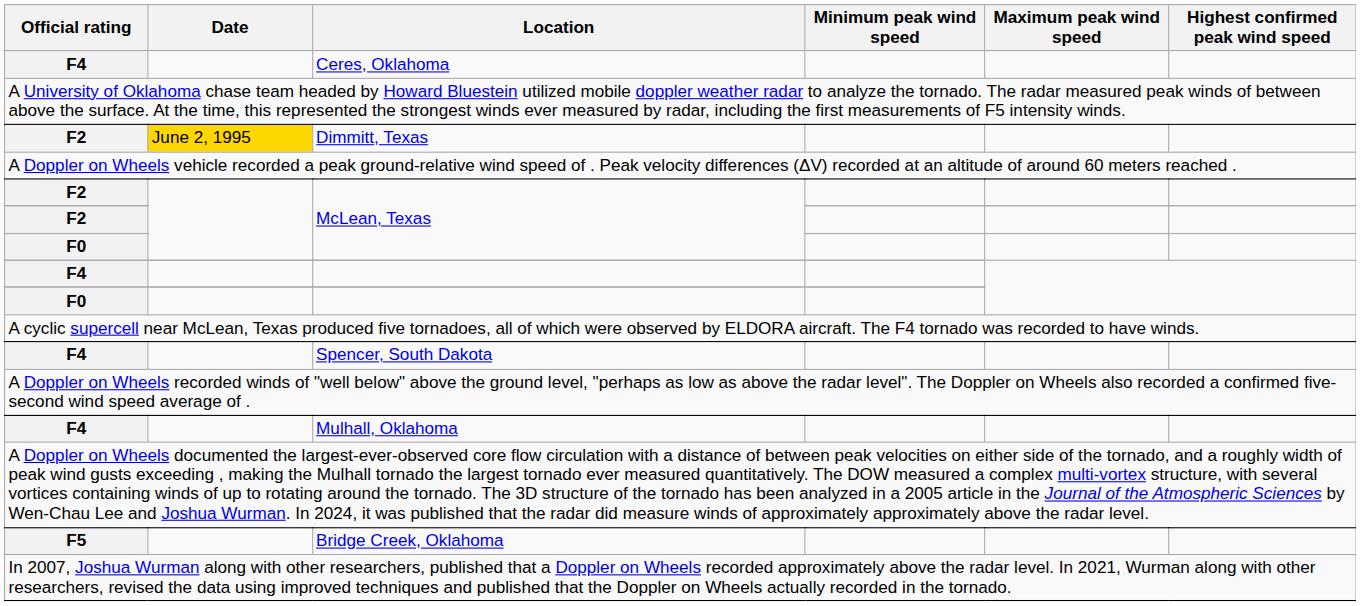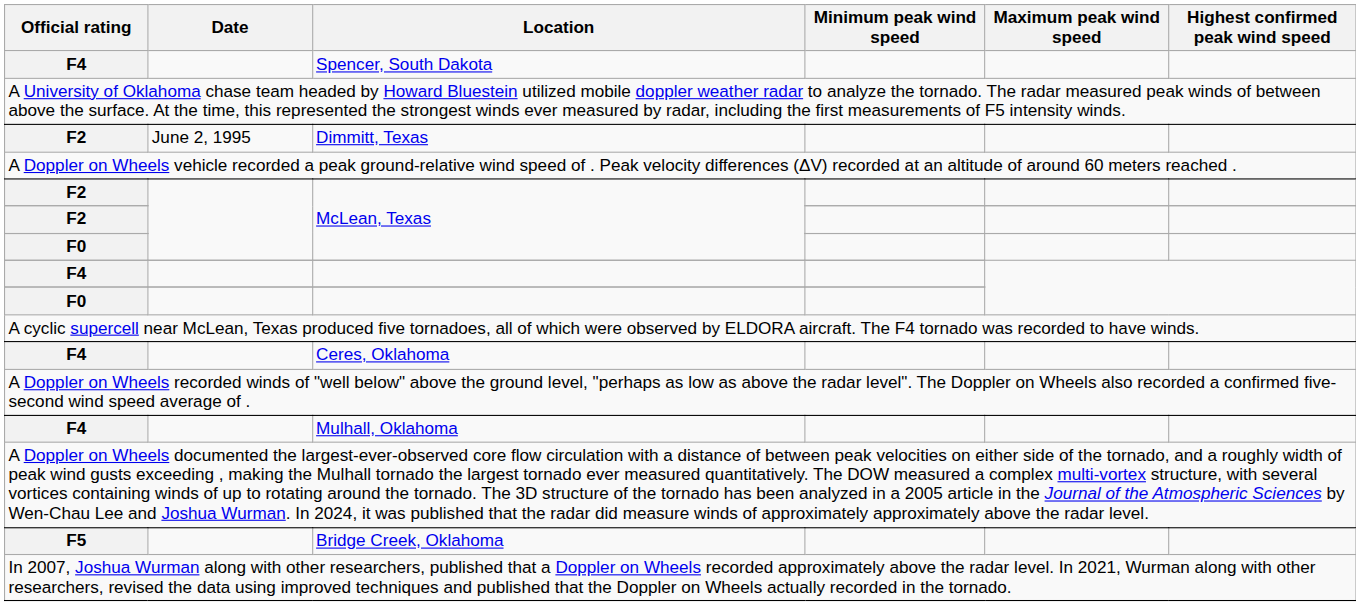rows swapped: (76, 64) <-> (76, 355)
(201, 138) gold background -> (201, 138) no background
